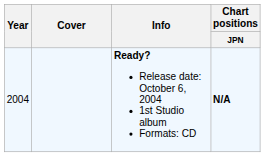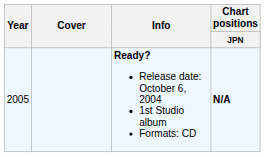(18, 99) 2004 -> (18, 99) 2005
